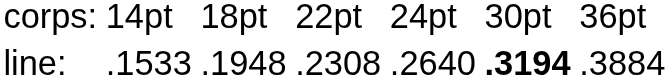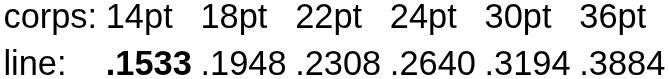(149, 63) normal -> (149, 63) bold
(528, 63) bold -> (528, 63) normal
